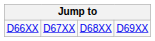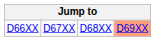(132, 28) no background -> (132, 28) lightsalmon background
